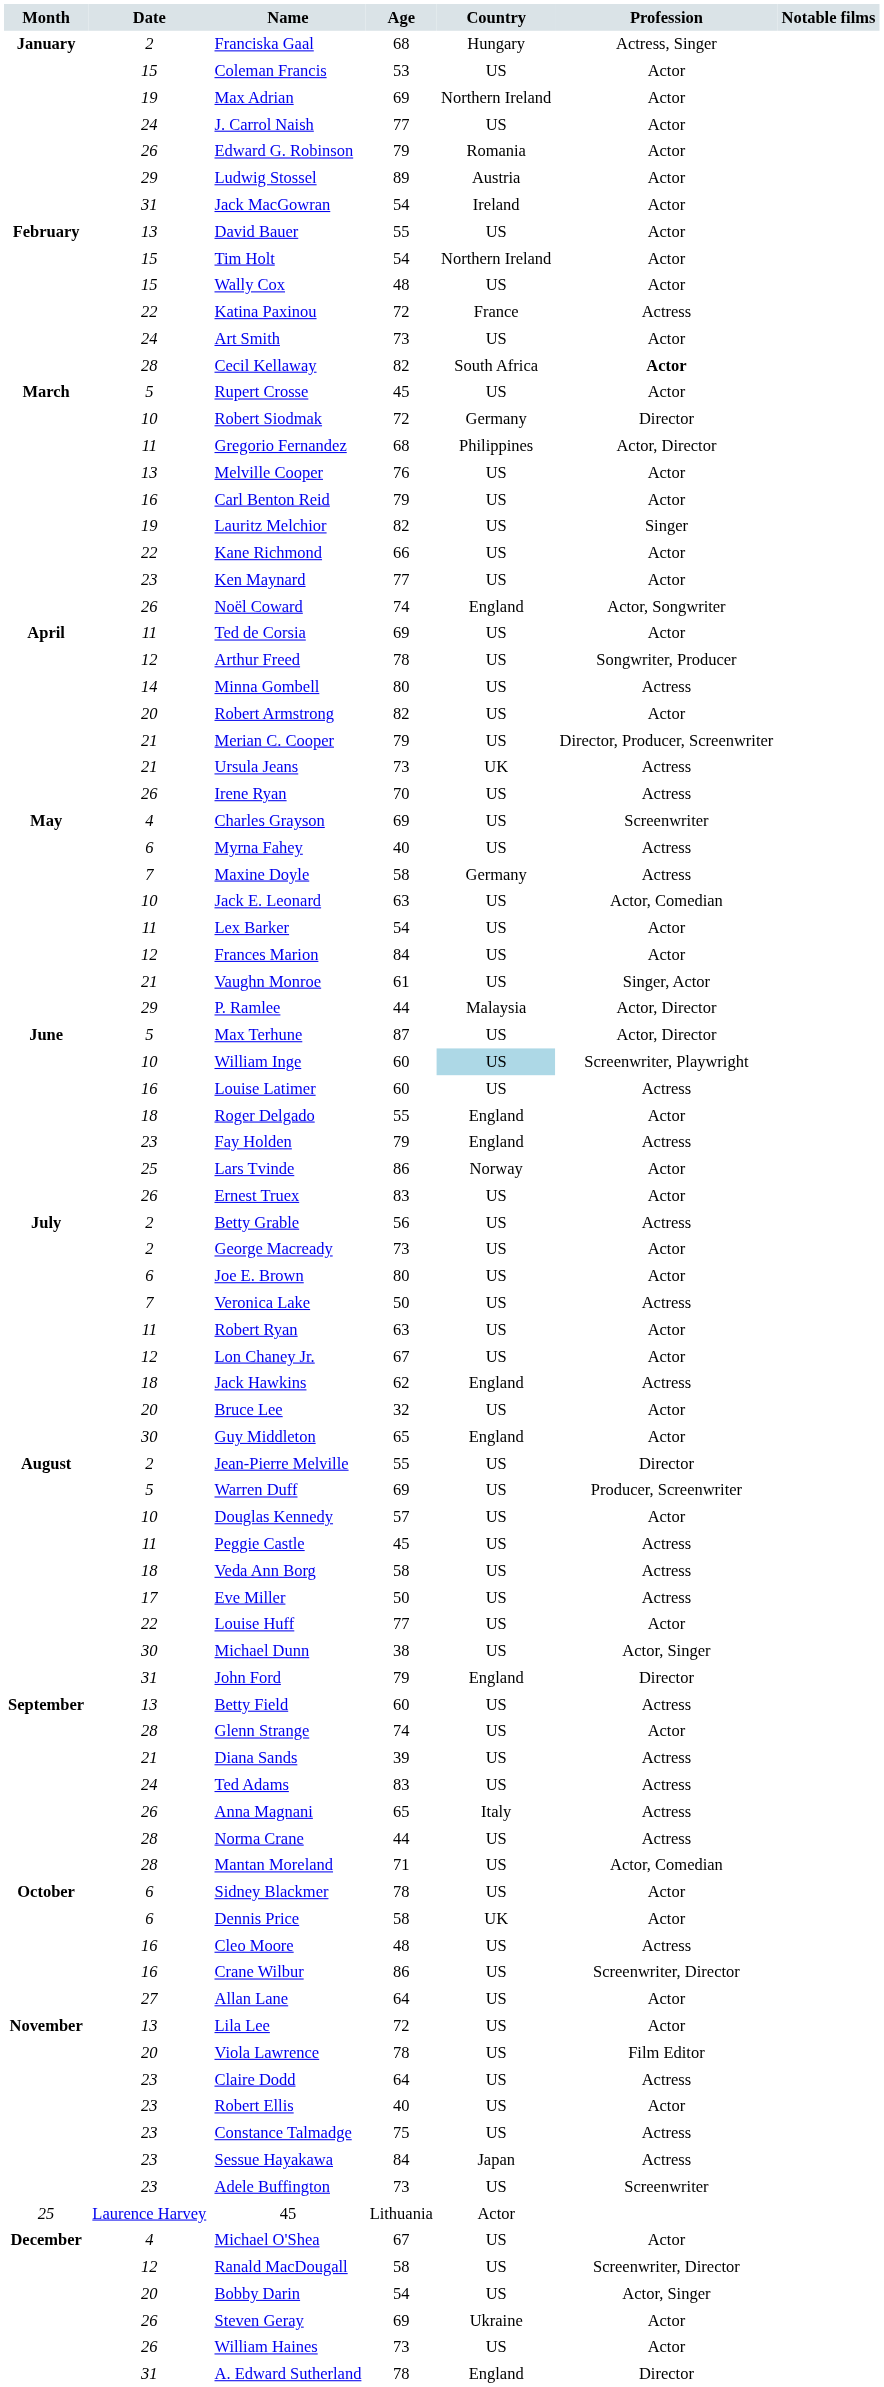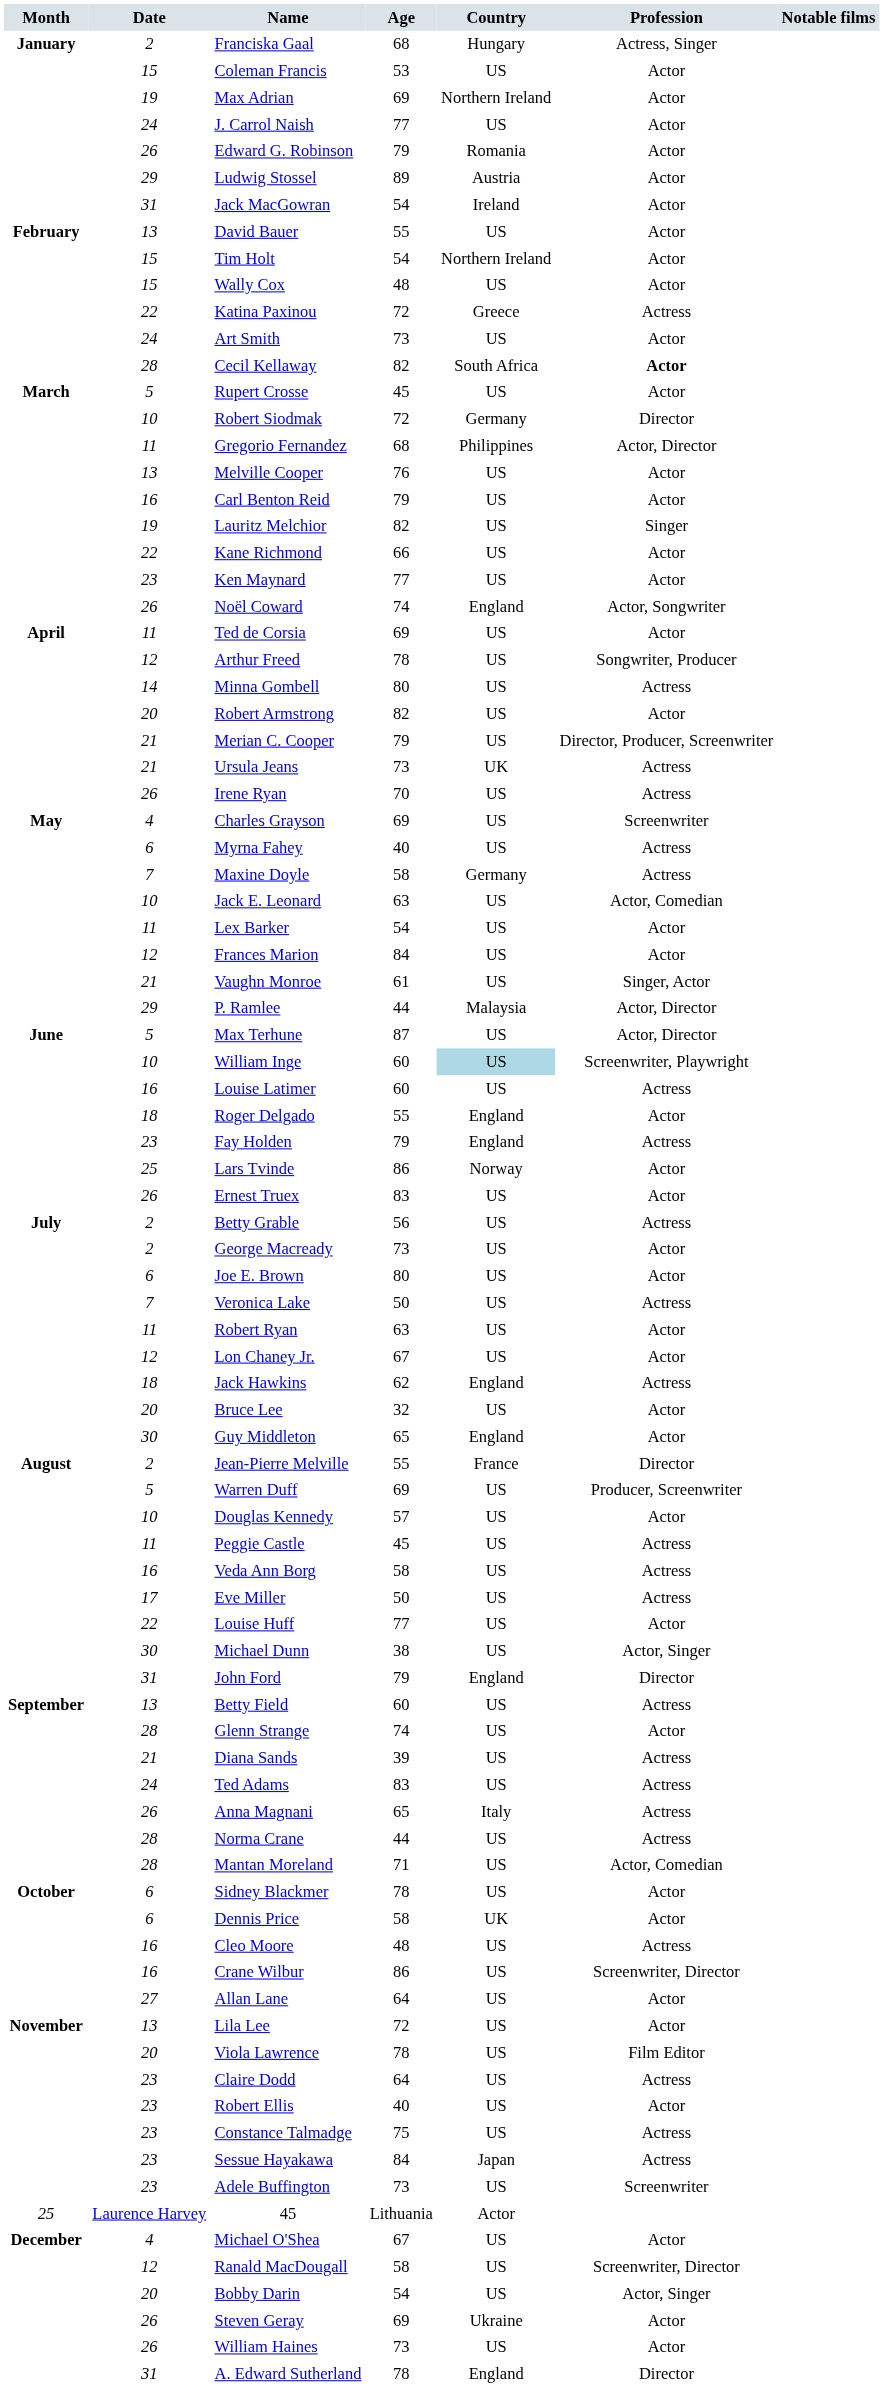(496, 311) France -> (496, 311) Greece
(496, 1463) US -> (496, 1463) France
(149, 1570) 18 -> (149, 1570) 16
